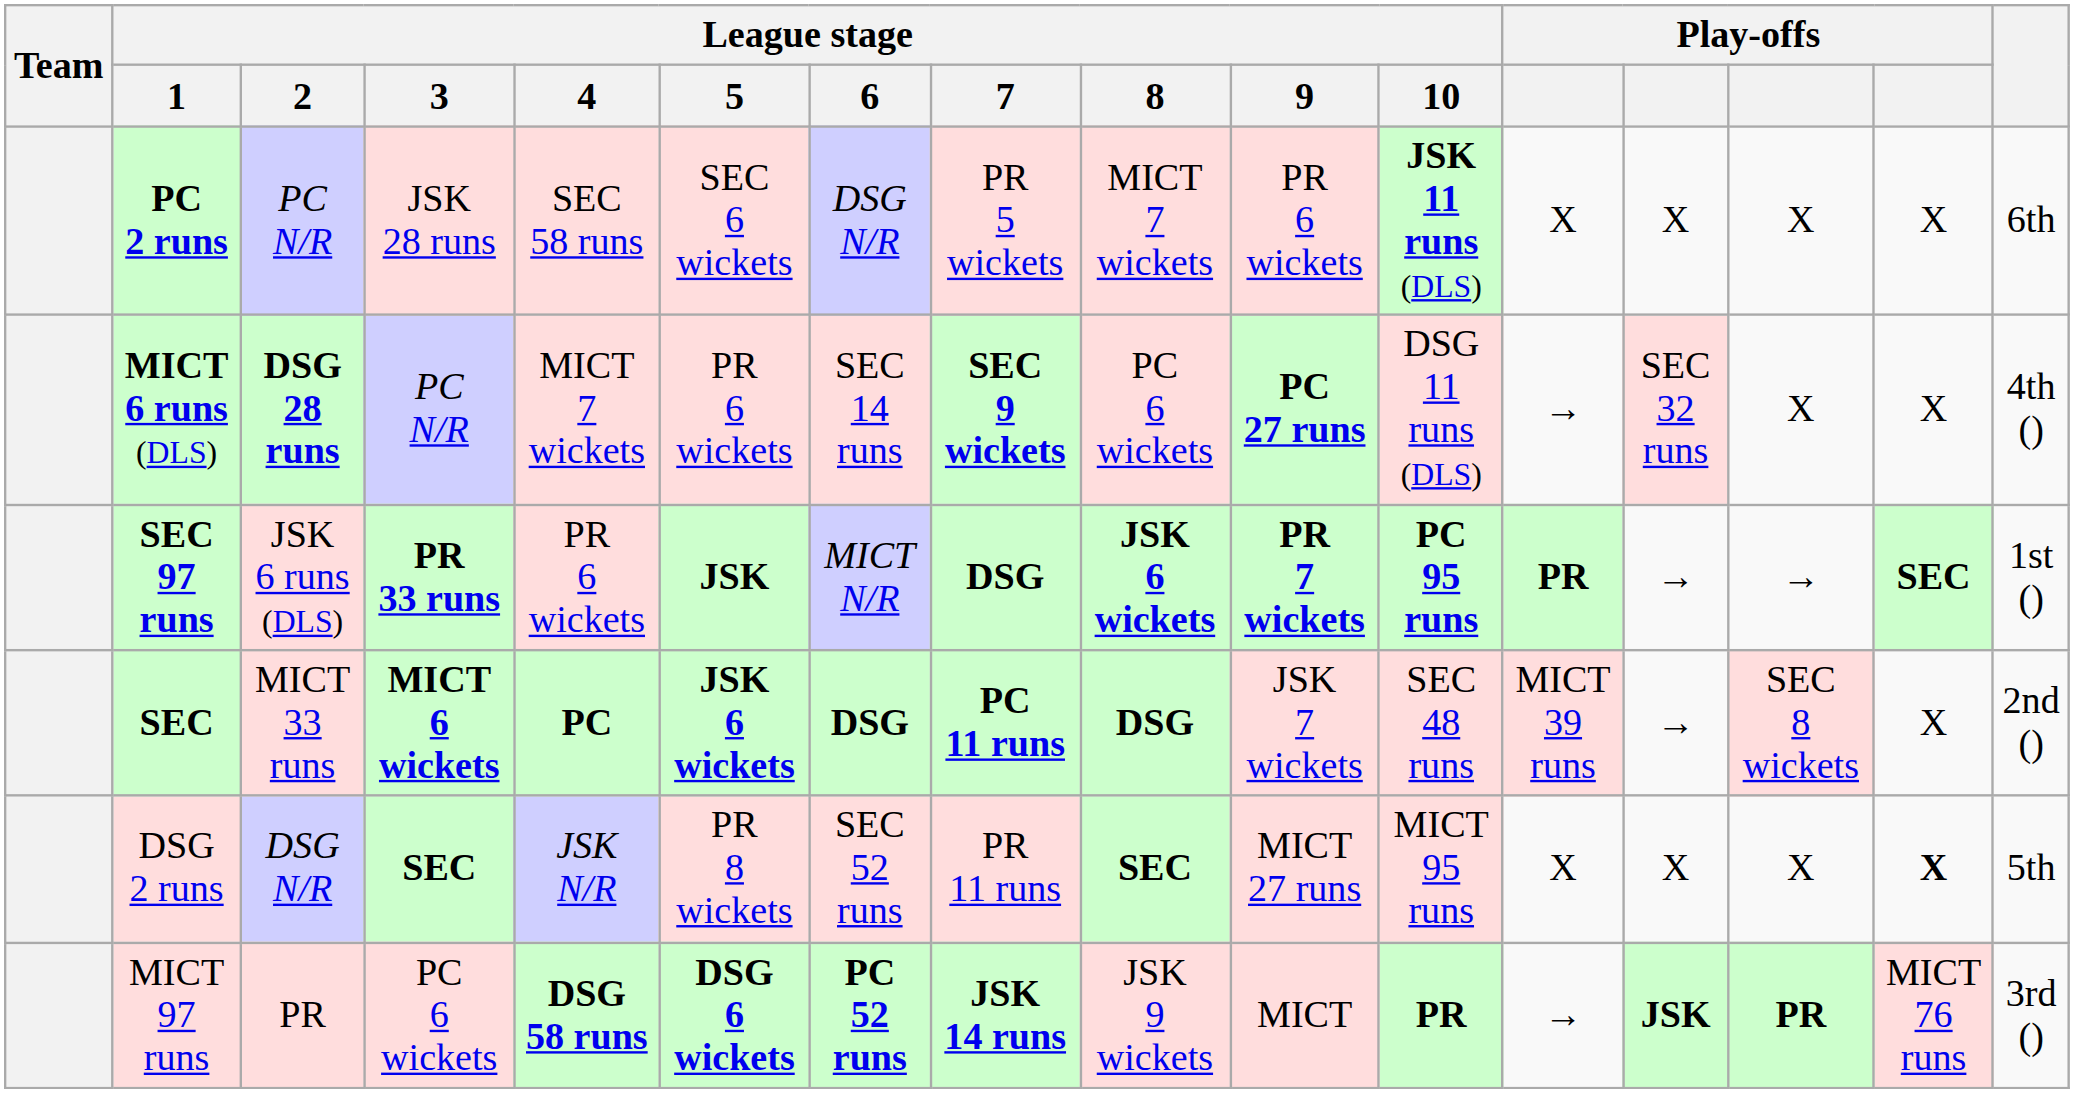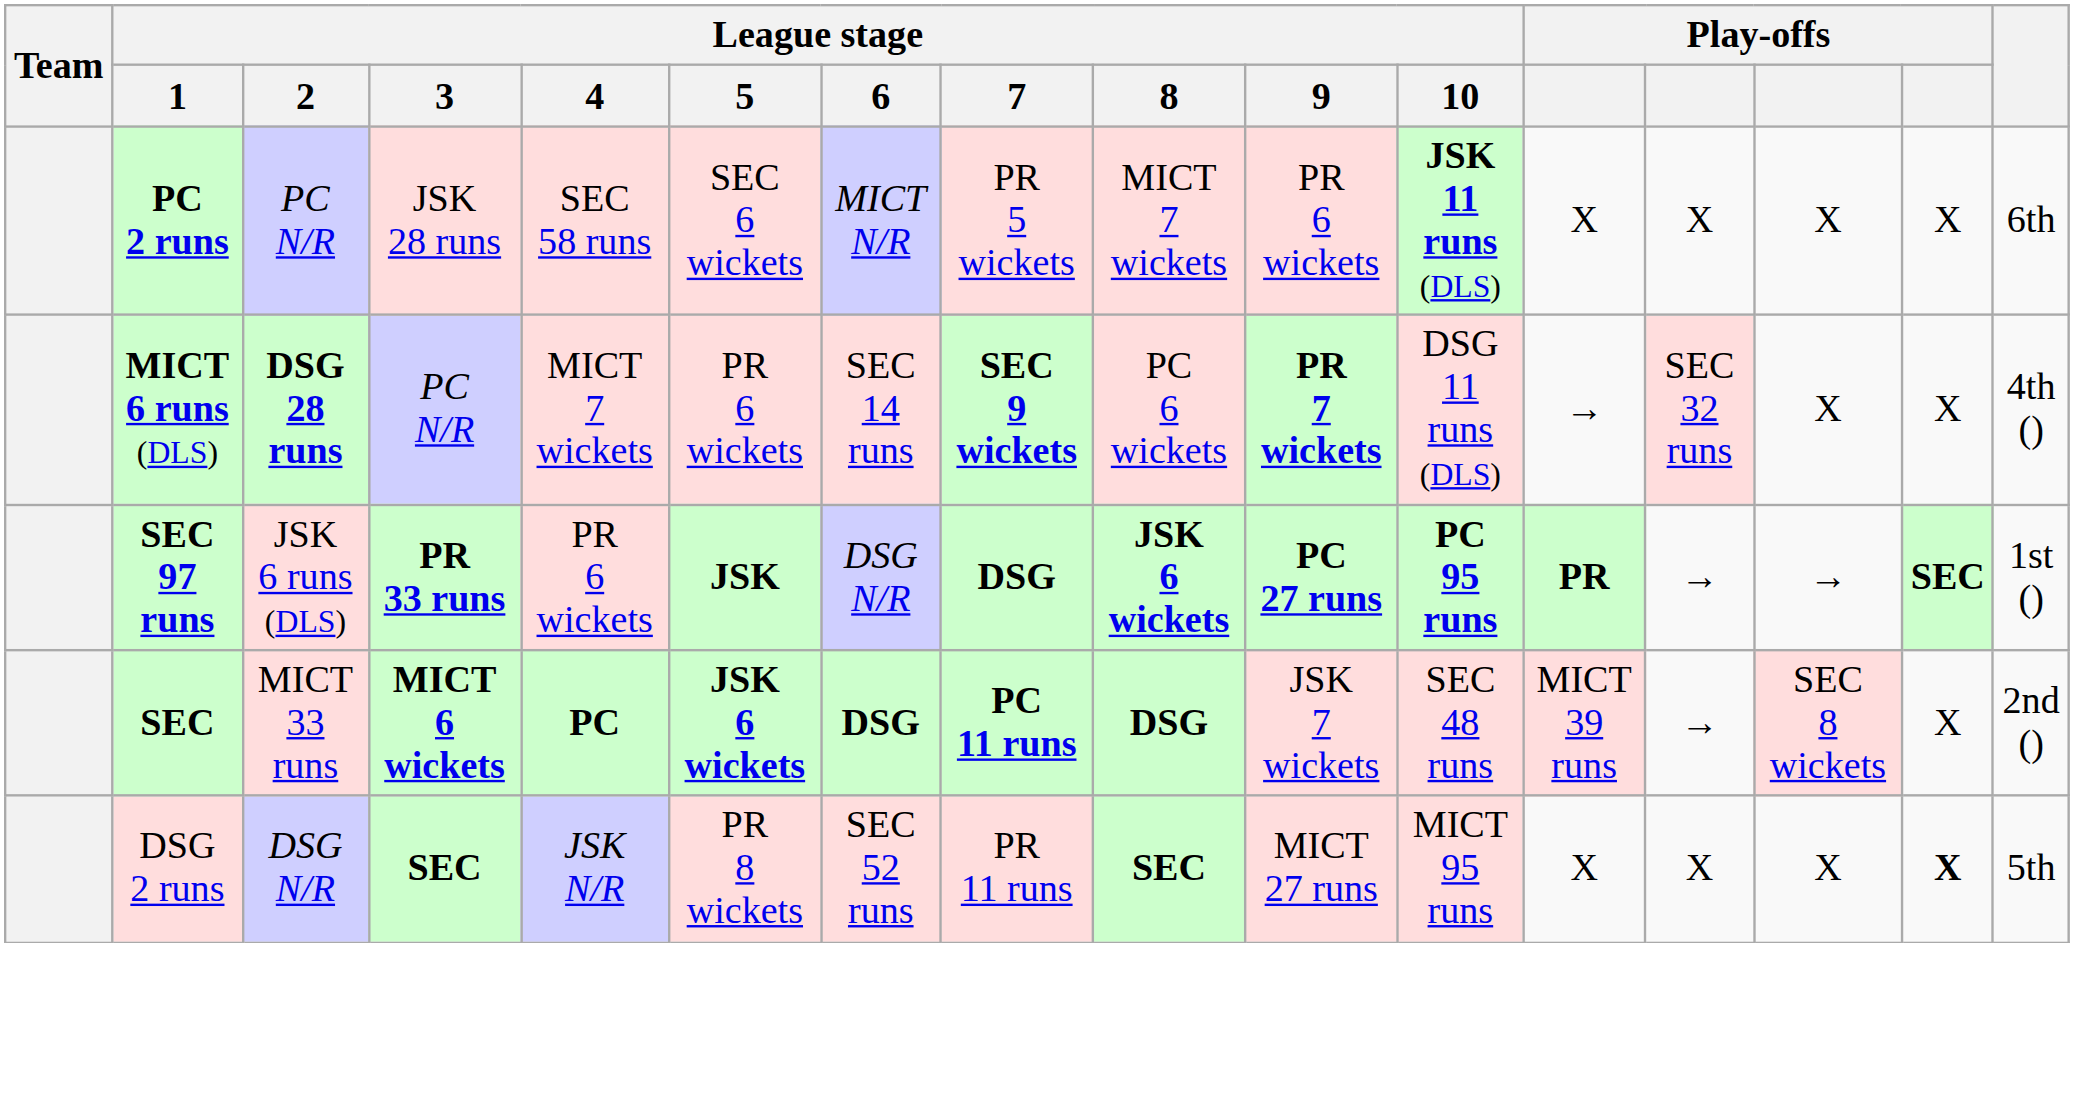(870, 219) DSG N/R -> (881, 219) MICT N/R
(1305, 408) PC 27 runs -> (1321, 408) PR 7 wickets
(870, 576) MICT N/R -> (881, 576) DSG N/R
(1305, 576) PR 7 wickets -> (1321, 576) PC 27 runs
- row: (177, 1014)
